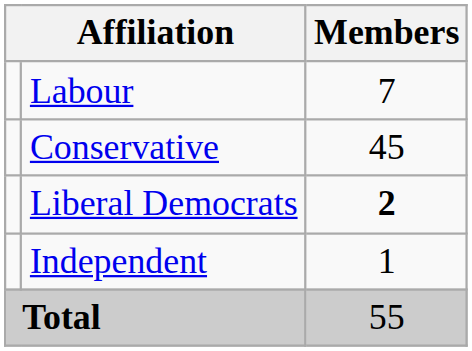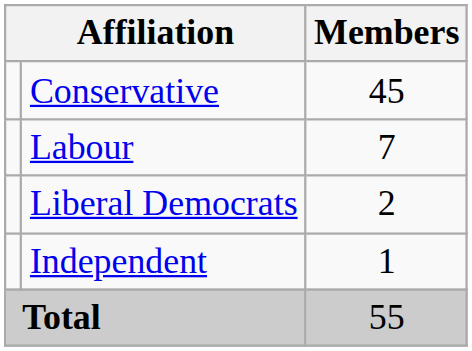rows swapped: (124, 146) <-> (82, 89)
(387, 203) bold -> (387, 203) normal
